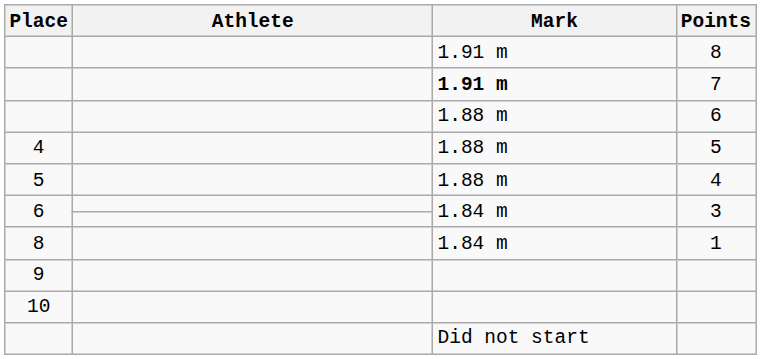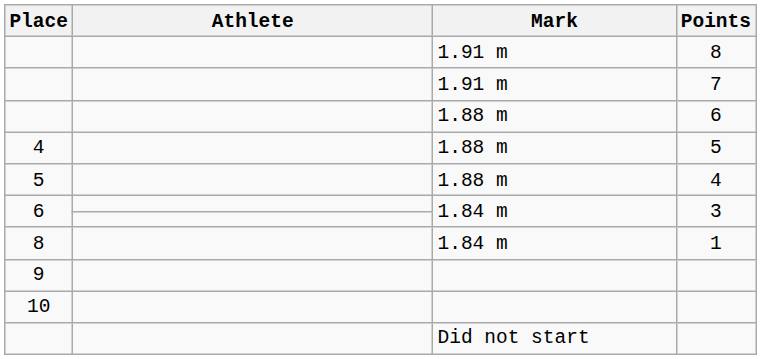(473, 84) bold -> (473, 84) normal
